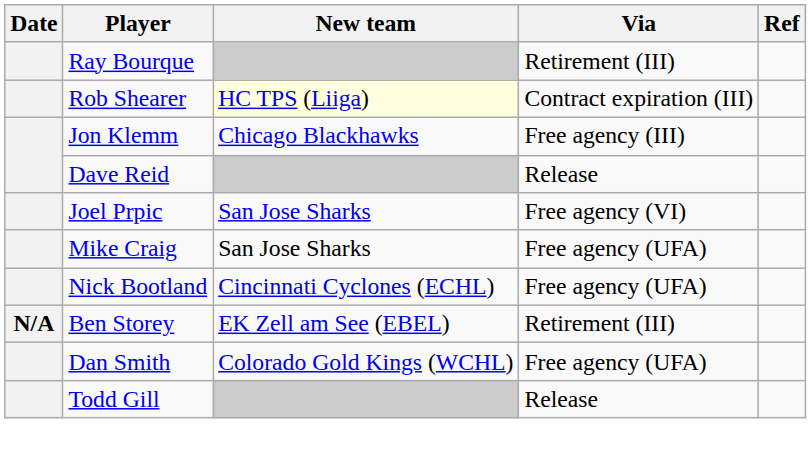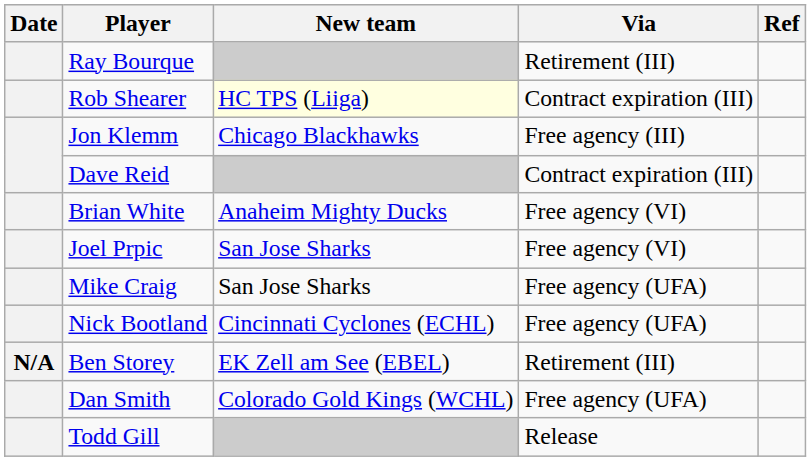(561, 173) Release -> (639, 173) Contract expiration (III)
+ row: (126, 211)
